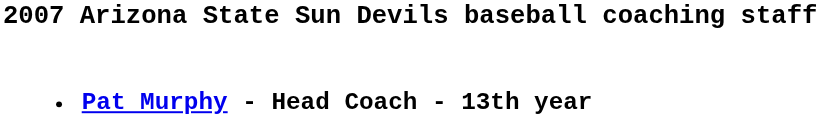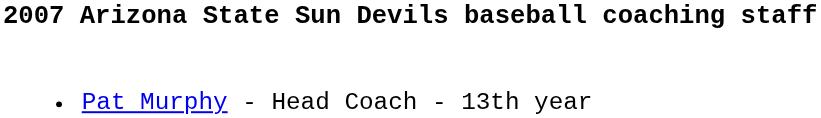(410, 104) bold -> (410, 104) normal
